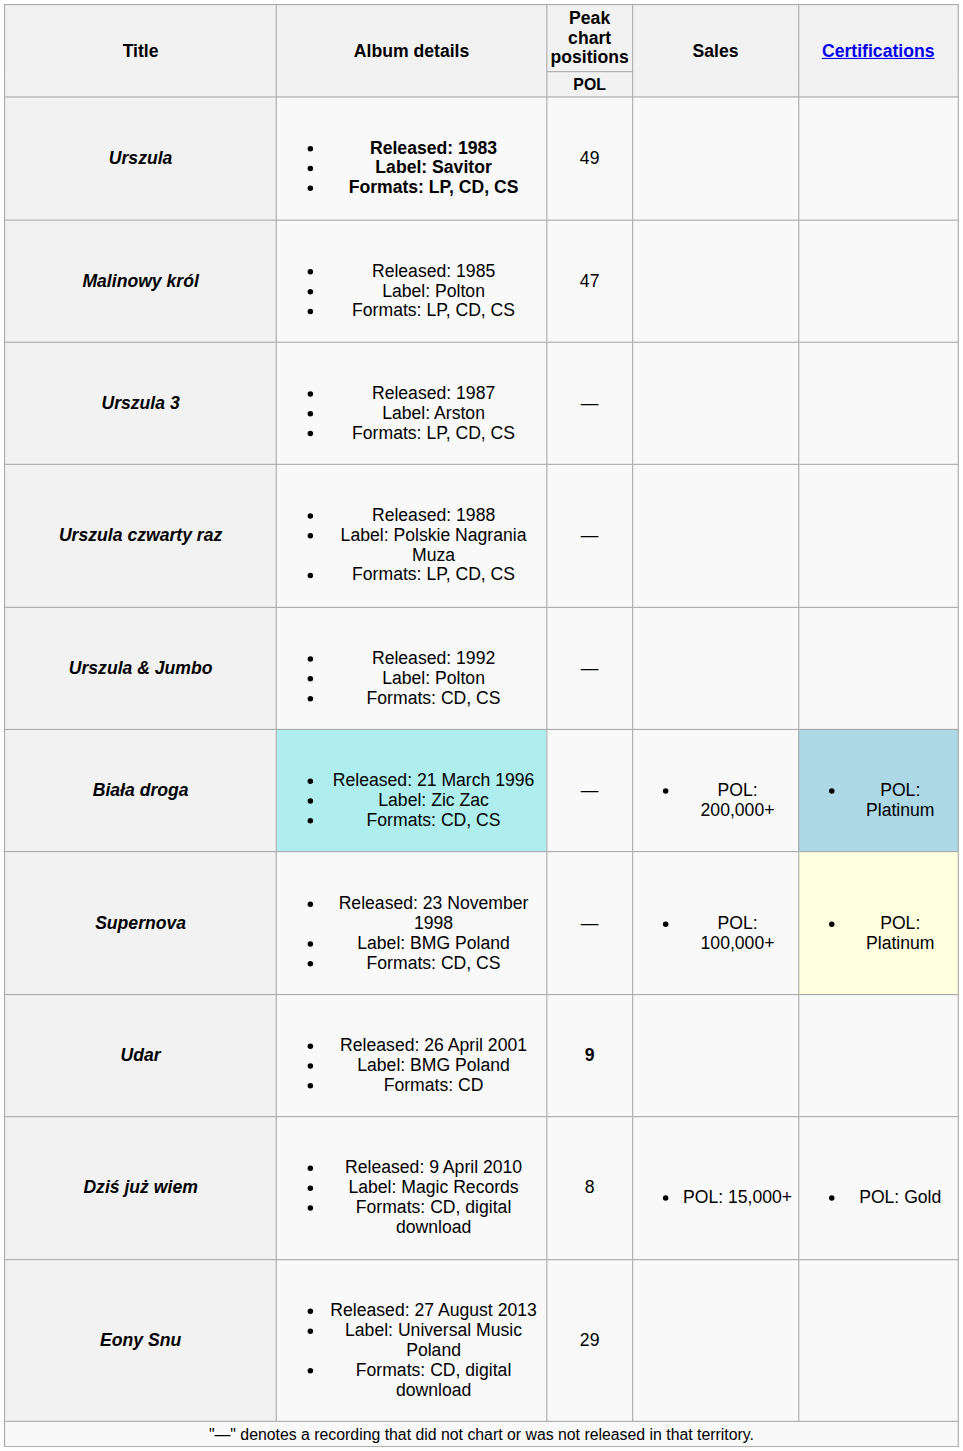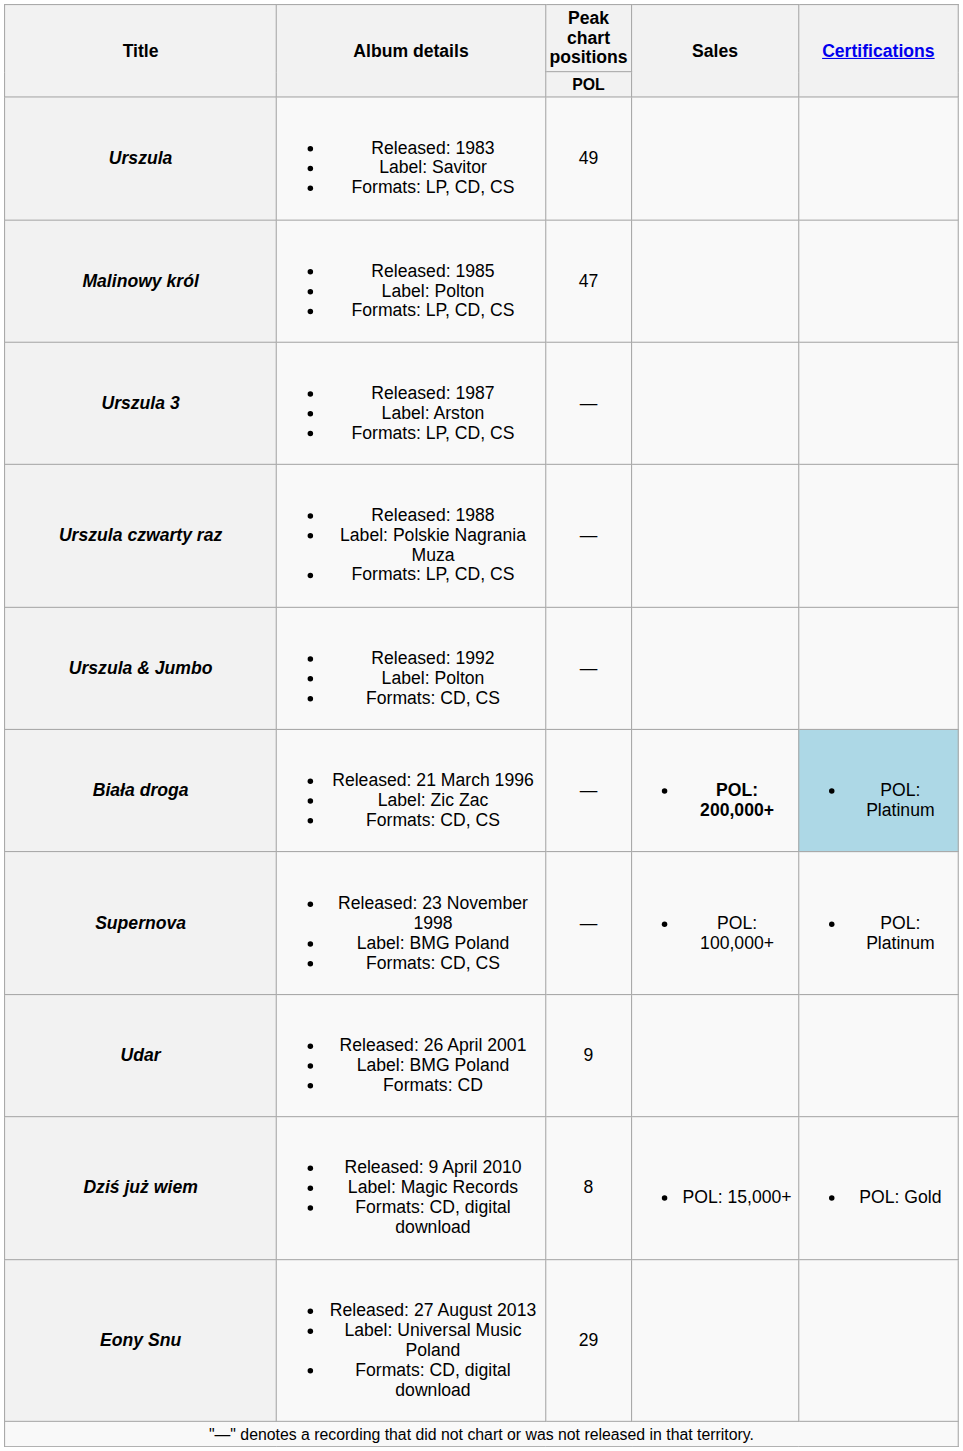(412, 168) bold -> (411, 168) normal
(412, 801) paleturquoise background -> (411, 801) no background
(716, 801) normal -> (715, 801) bold
(878, 933) lightyellow background -> (878, 933) no background
(590, 1055) bold -> (588, 1055) normal
